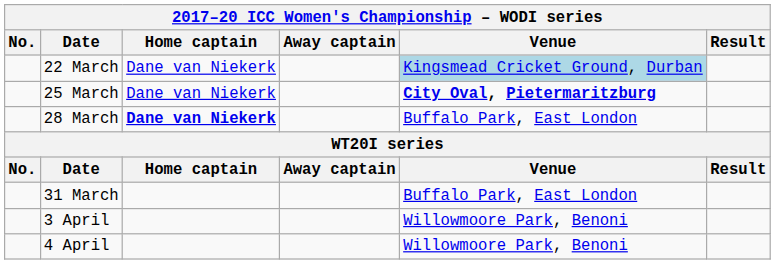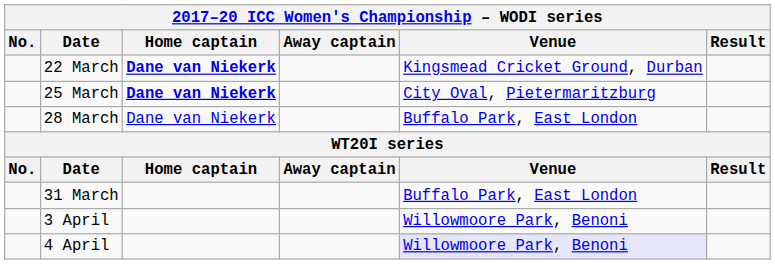(201, 68) normal -> (201, 68) bold
(553, 68) lightblue background -> (553, 68) no background
(201, 94) normal -> (201, 94) bold
(530, 94) bold -> (530, 94) normal
(201, 119) bold -> (201, 119) normal
(516, 246) no background -> (516, 246) lavender background
